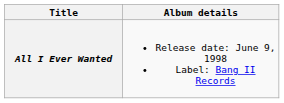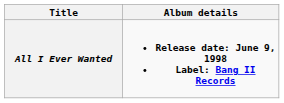(201, 64) normal -> (201, 64) bold
